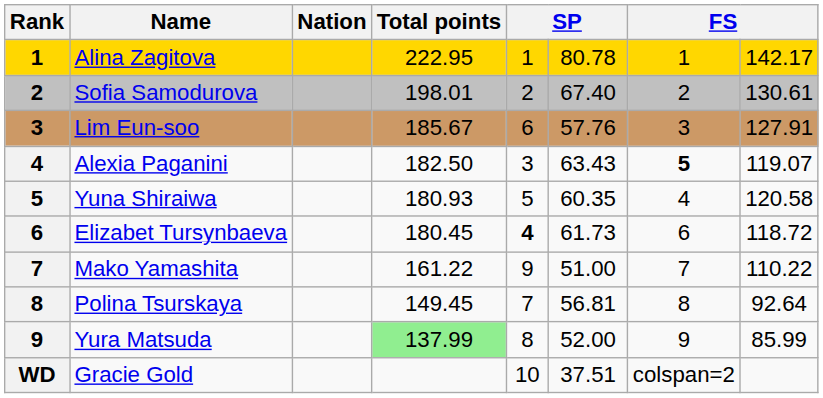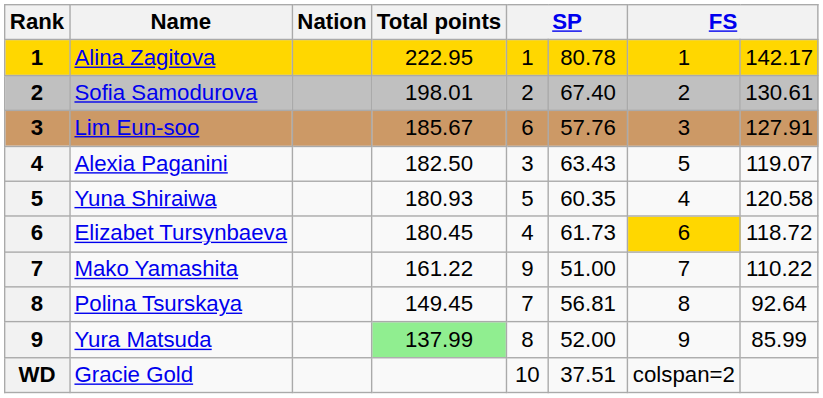(684, 163) bold -> (684, 163) normal
(527, 233) bold -> (527, 233) normal
(684, 233) no background -> (684, 233) gold background
